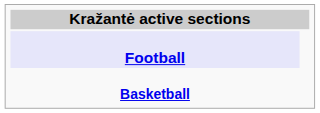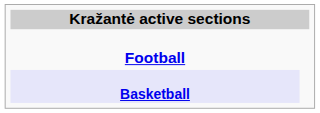(155, 58) lavender background -> (155, 58) no background
(155, 94) no background -> (155, 94) lavender background
